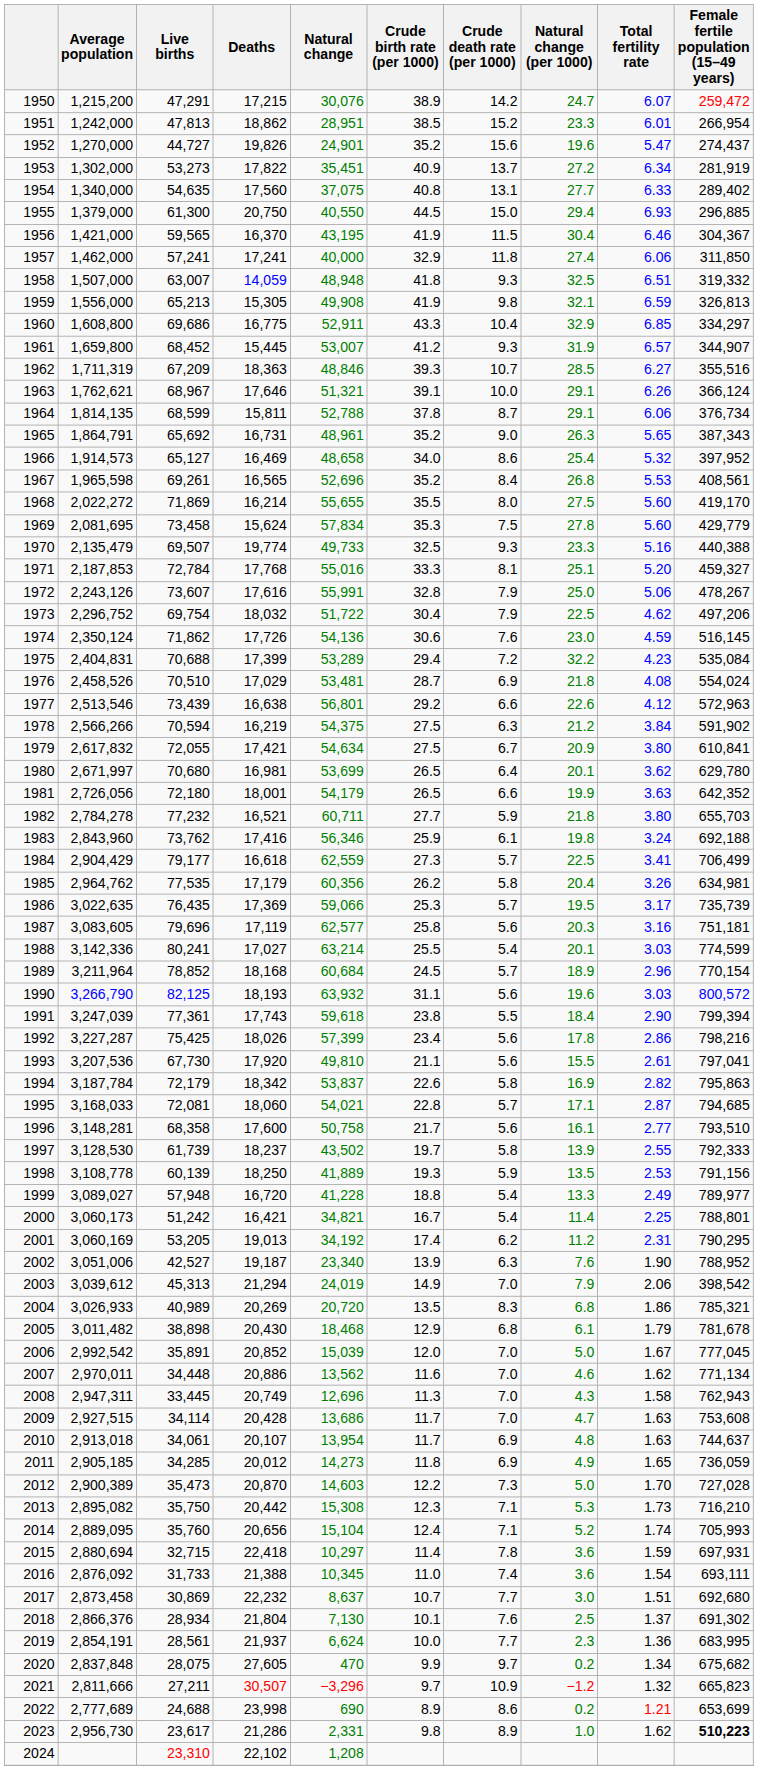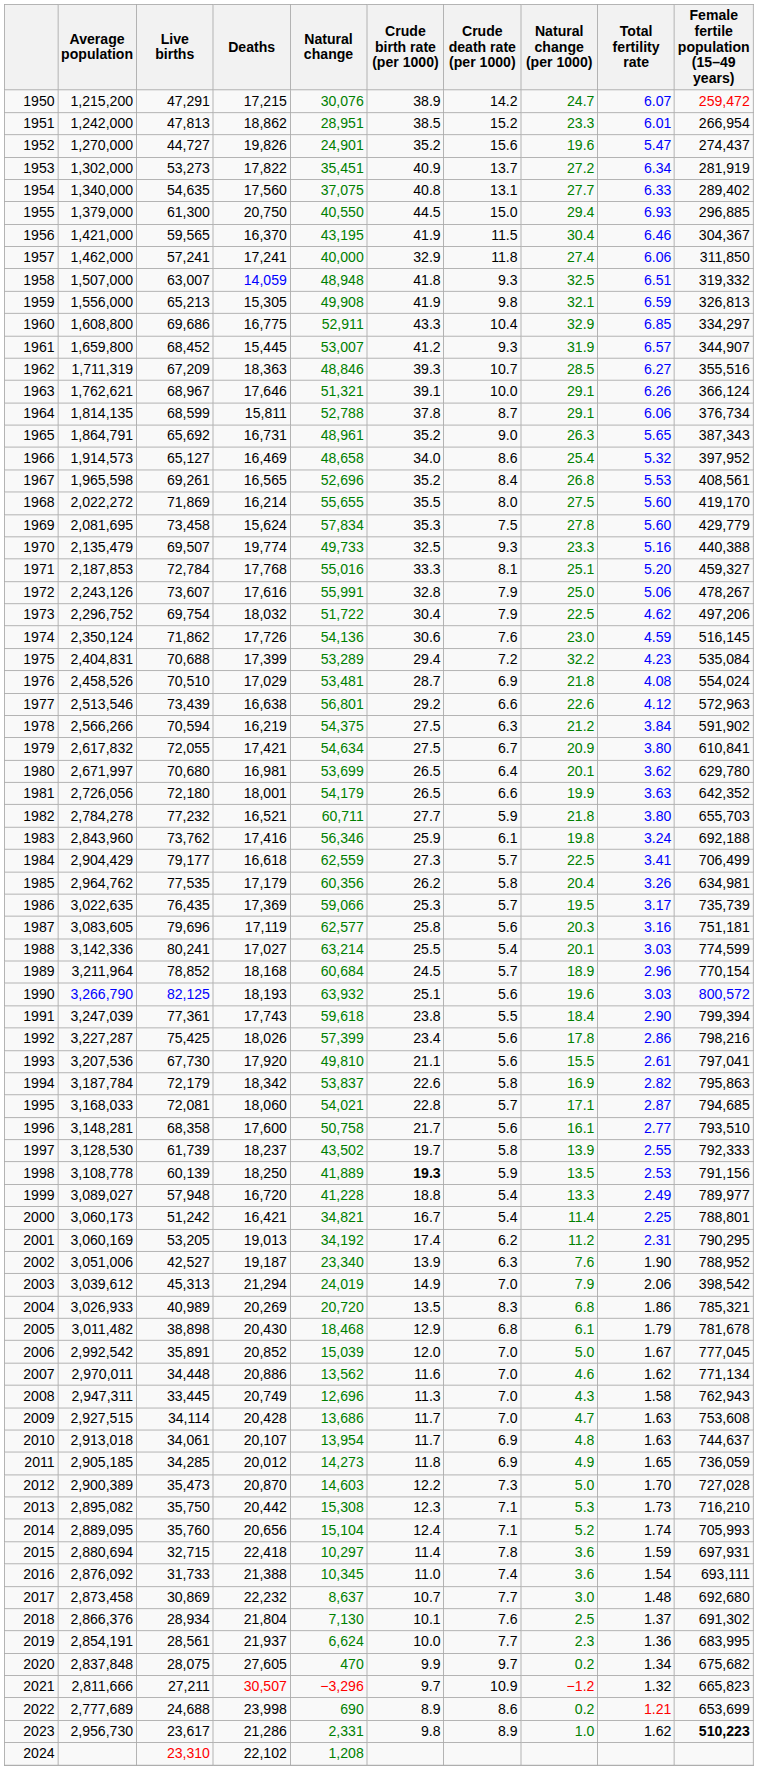(427, 994) 31.1 -> (427, 994) 25.1
(427, 1173) normal -> (427, 1173) bold
(658, 1597) 1.51 -> (658, 1597) 1.48
